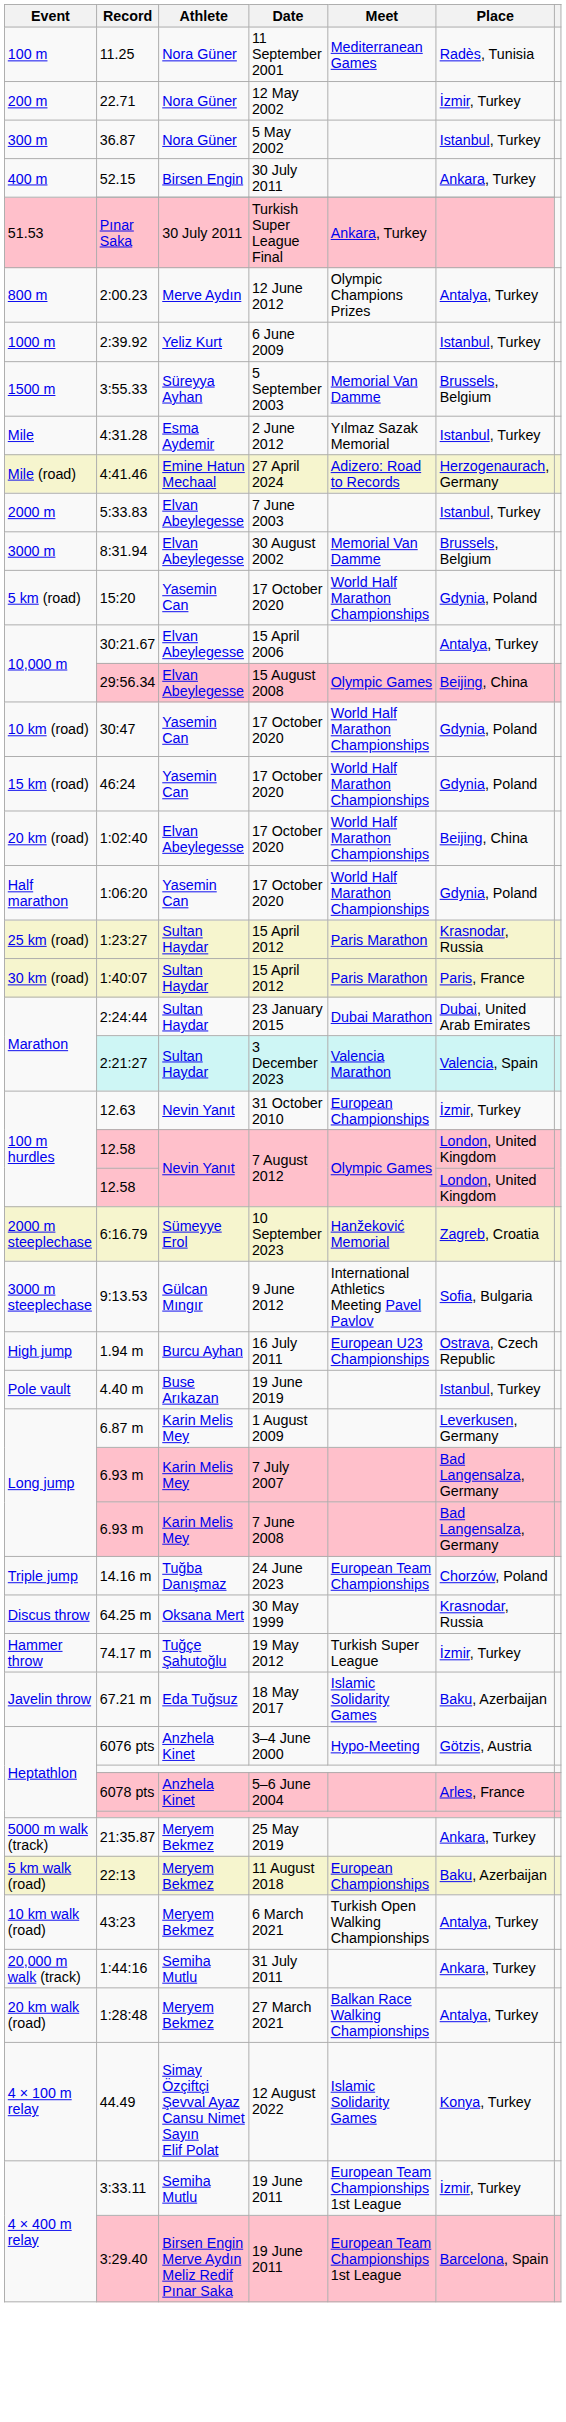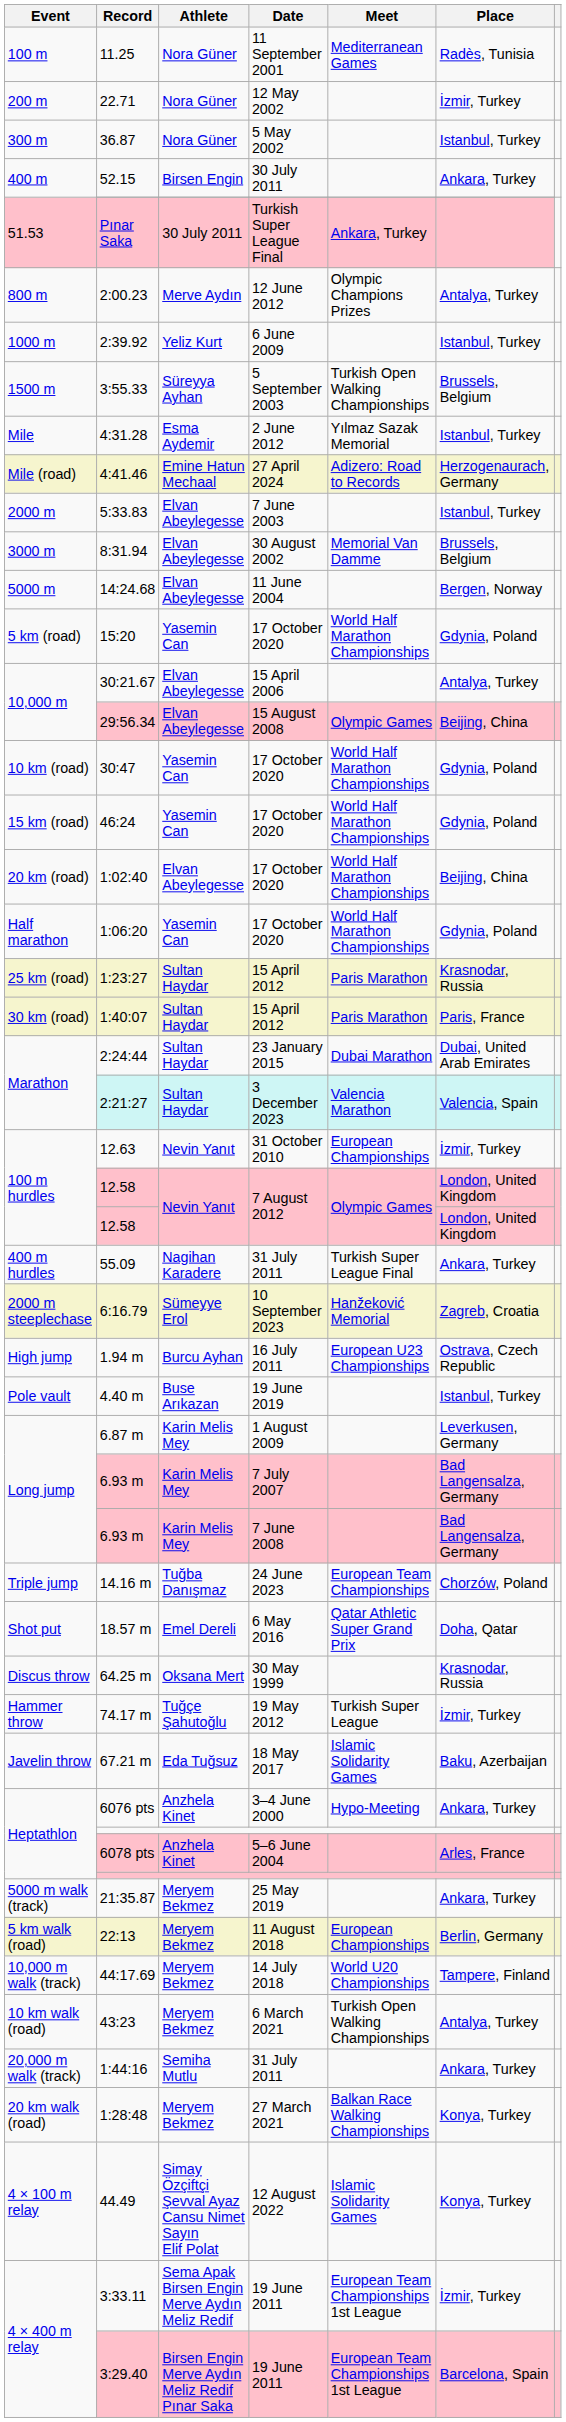(374, 389) Memorial Van Damme -> (380, 389) Turkish Open Walking Championships
+ row: (127, 590)
+ row: (118, 1265)
- row: (124, 1296)
+ row: (126, 1629)
(486, 1746) Götzis, Austria -> (488, 1808) Ankara, Turkey
(493, 1875) Baku, Azerbaijan -> (491, 1937) Berlin, Germany
+ row: (127, 1975)
(489, 2015) Antalya, Turkey -> (485, 2115) Konya, Turkey
(186, 2188) Semiha Mutlu -> (203, 2296) Sema Apak Birsen Engin Merve Aydın Meliz Redif
